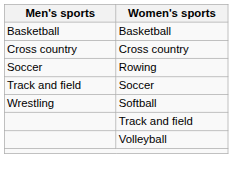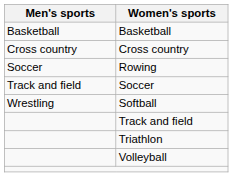+ row: (141, 139)
